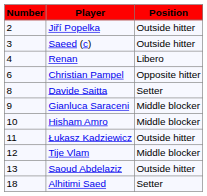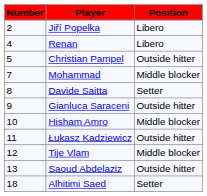(166, 28) Outside hitter -> (150, 28) Libero
- row: (70, 43)
(9, 75) 6 -> (9, 59) 5
(169, 75) Opposite hitter -> (166, 59) Outside hitter
+ row: (75, 75)
(168, 106) Middle blocker -> (166, 106) Outside hitter
